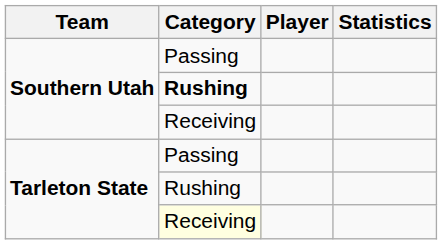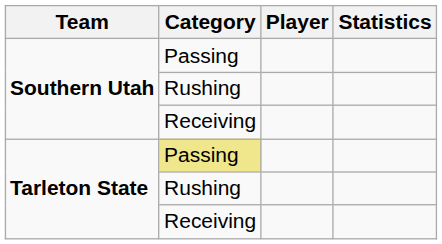(206, 88) bold -> (203, 88) normal
(201, 155) no background -> (201, 155) khaki background
(210, 221) lightyellow background -> (210, 221) no background
